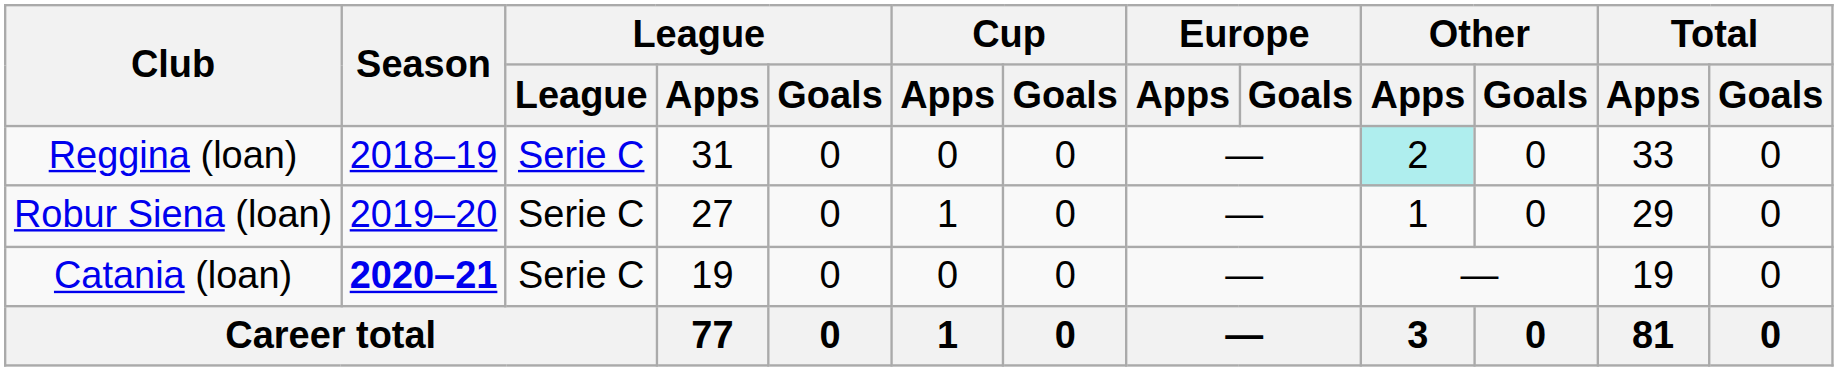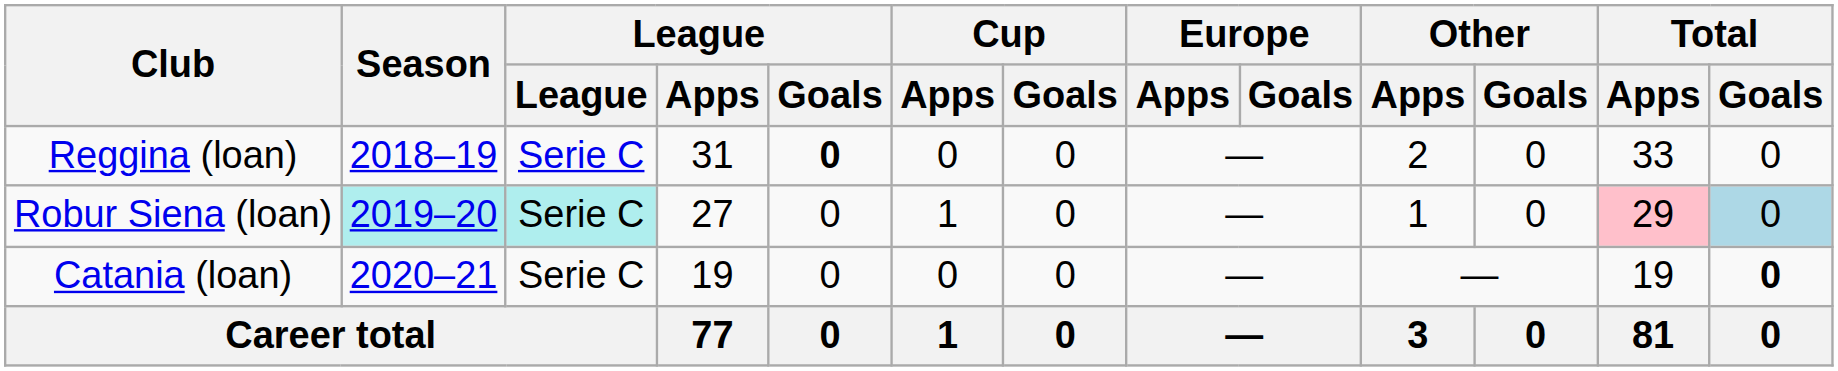(830, 154) normal -> (830, 154) bold
(1418, 154) paleturquoise background -> (1418, 154) no background
(424, 214) no background -> (424, 214) paleturquoise background
(581, 214) no background -> (581, 214) paleturquoise background
(1653, 214) no background -> (1653, 214) pink background
(1771, 214) no background -> (1771, 214) lightblue background
(424, 275) bold -> (424, 275) normal
(1771, 275) normal -> (1771, 275) bold
